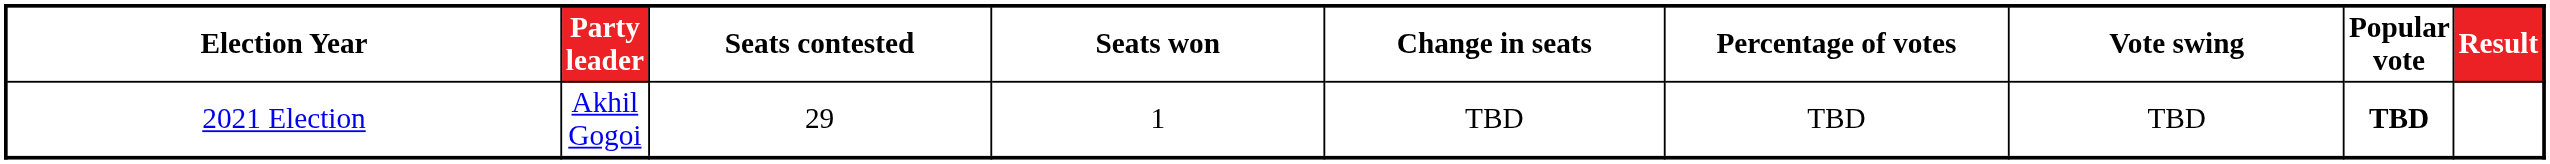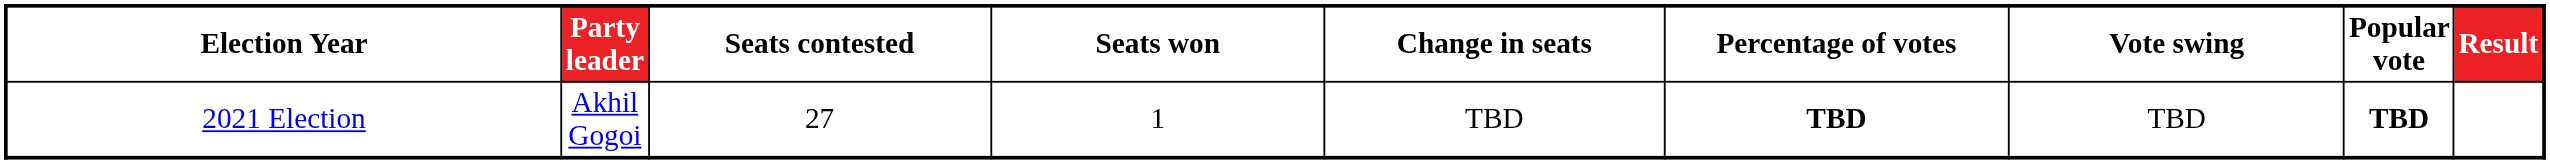(820, 118) 29 -> (820, 118) 27
(1836, 118) normal -> (1836, 118) bold
